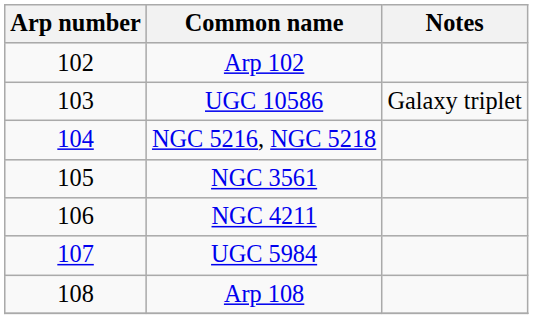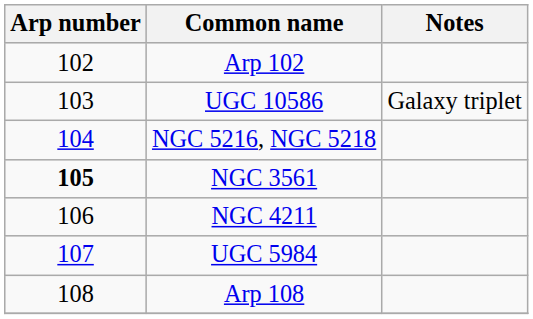(76, 178) normal -> (76, 178) bold
